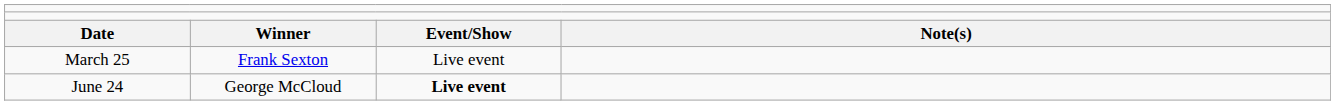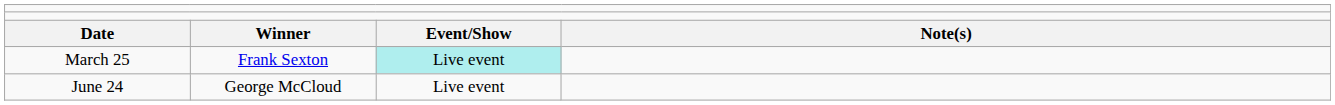(469, 59) no background -> (469, 59) paleturquoise background
(469, 86) bold -> (469, 86) normal
